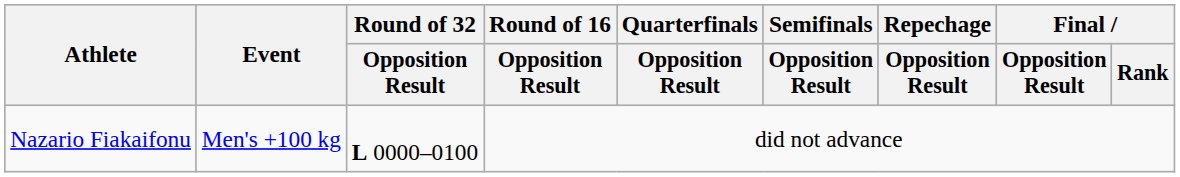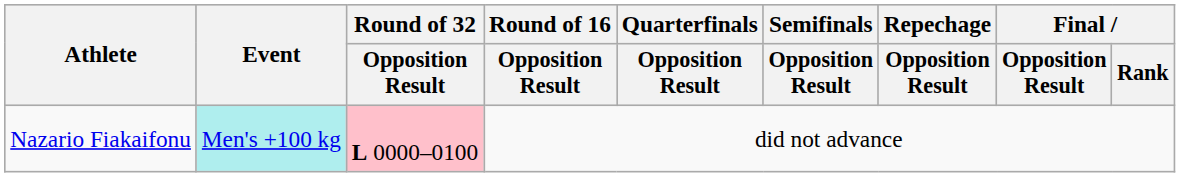(271, 138) no background -> (271, 138) paleturquoise background
(415, 152) no background -> (415, 152) pink background
